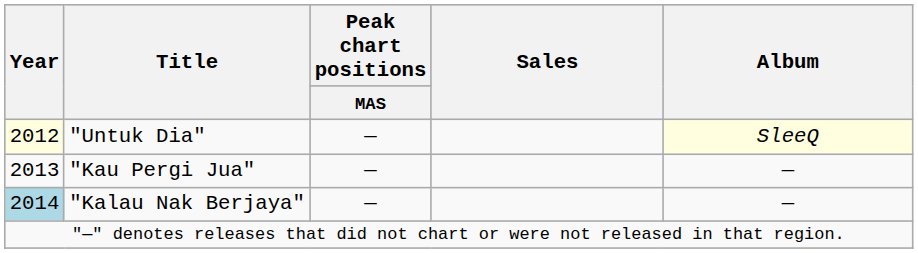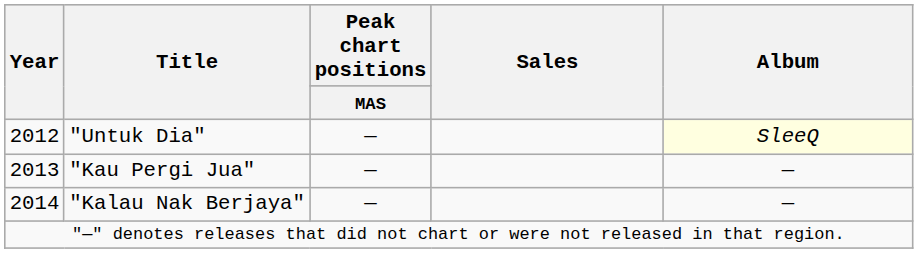(35, 137) lightyellow background -> (35, 137) no background
(35, 204) lightblue background -> (35, 204) no background
